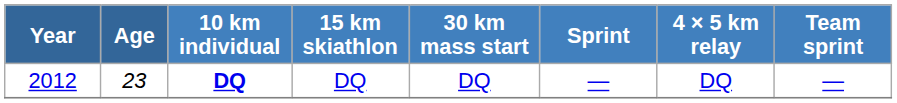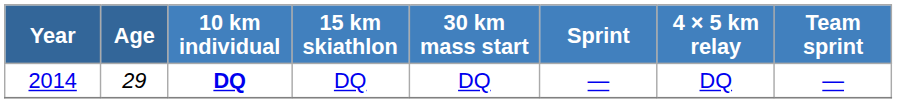(53, 81) 2012 -> (53, 81) 2014
(134, 81) 23 -> (134, 81) 29
